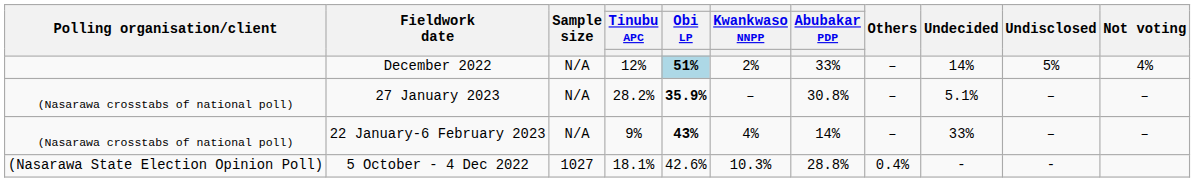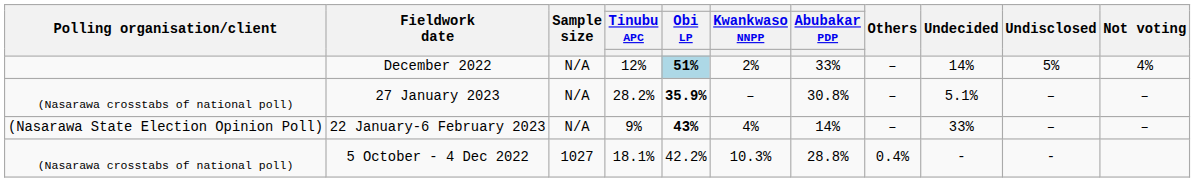(166, 143) (Nasarawa crosstabs of national poll) -> (166, 128) (Nasarawa State Election Opinion Poll)
(166, 166) (Nasarawa State Election Opinion Poll) -> (166, 166) (Nasarawa crosstabs of national poll)
(686, 166) 42.6% -> (686, 158) 42.2%
